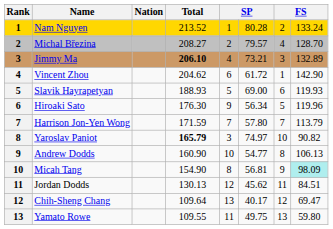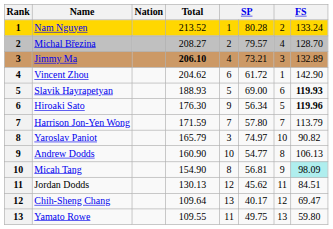(309, 91) normal -> (309, 91) bold
(309, 106) normal -> (309, 106) bold
(192, 138) bold -> (192, 138) normal
